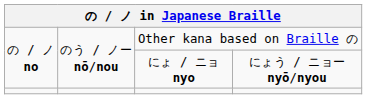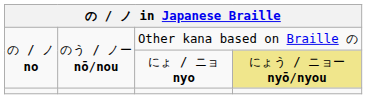(297, 70) no background -> (297, 70) khaki background
